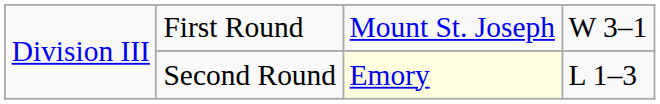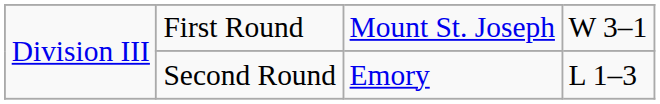(390, 74) lightyellow background -> (390, 74) no background
